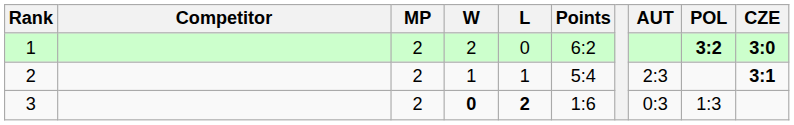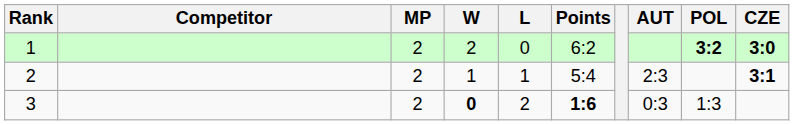(525, 104) bold -> (525, 104) normal
(583, 104) normal -> (583, 104) bold
